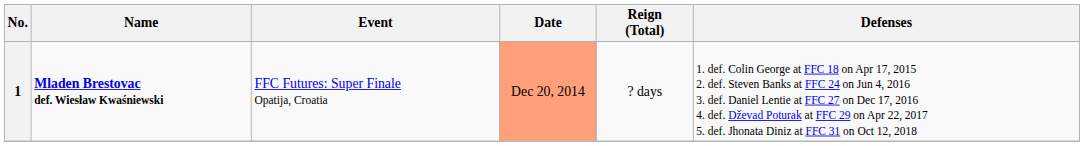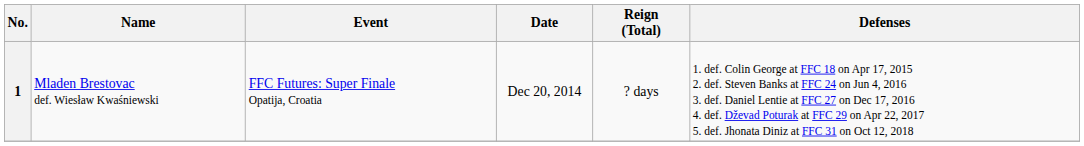(99, 91) bold -> (96, 91) normal
(548, 91) lightsalmon background -> (544, 91) no background
